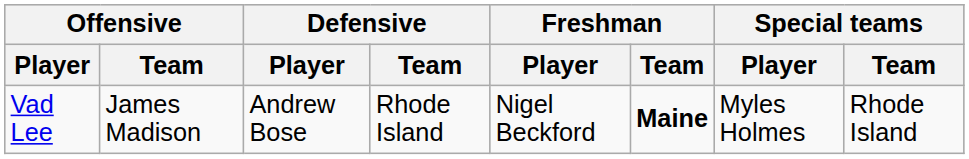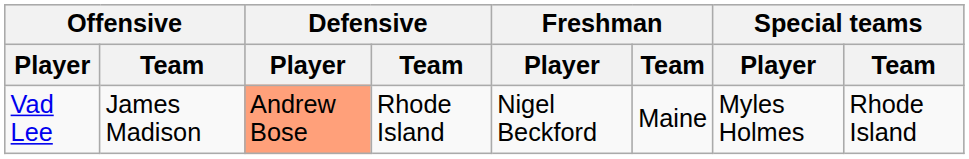(292, 118) no background -> (293, 118) lightsalmon background
(672, 118) bold -> (673, 118) normal
